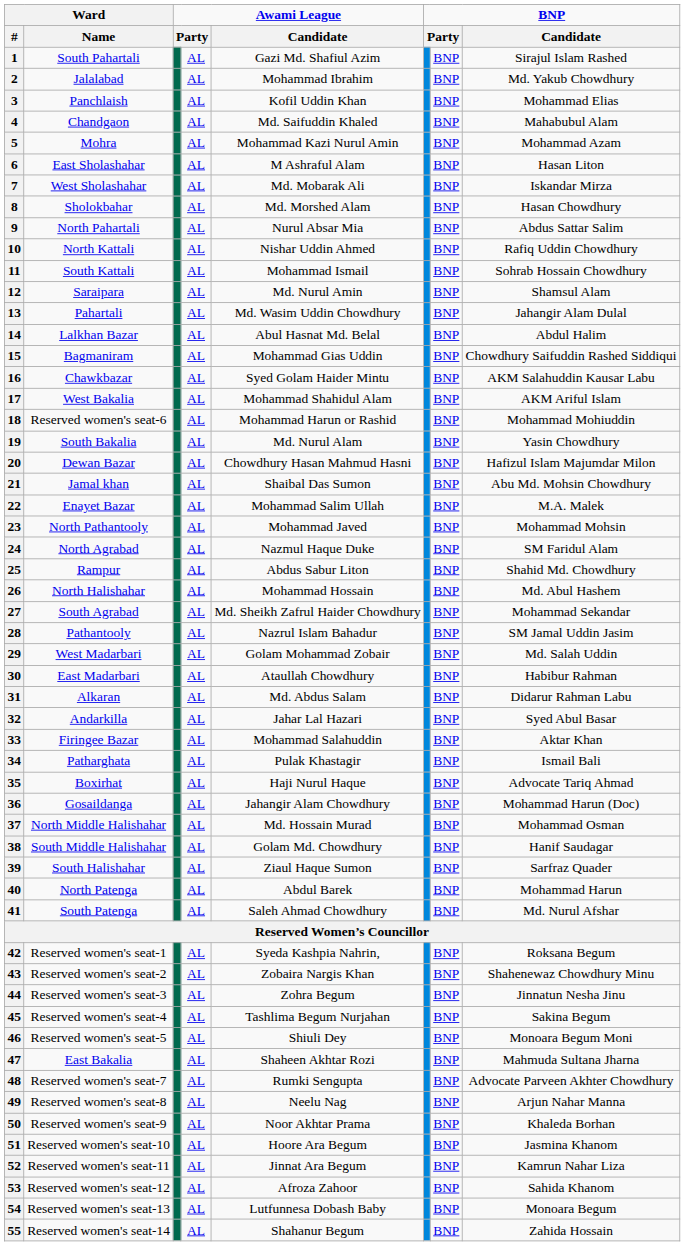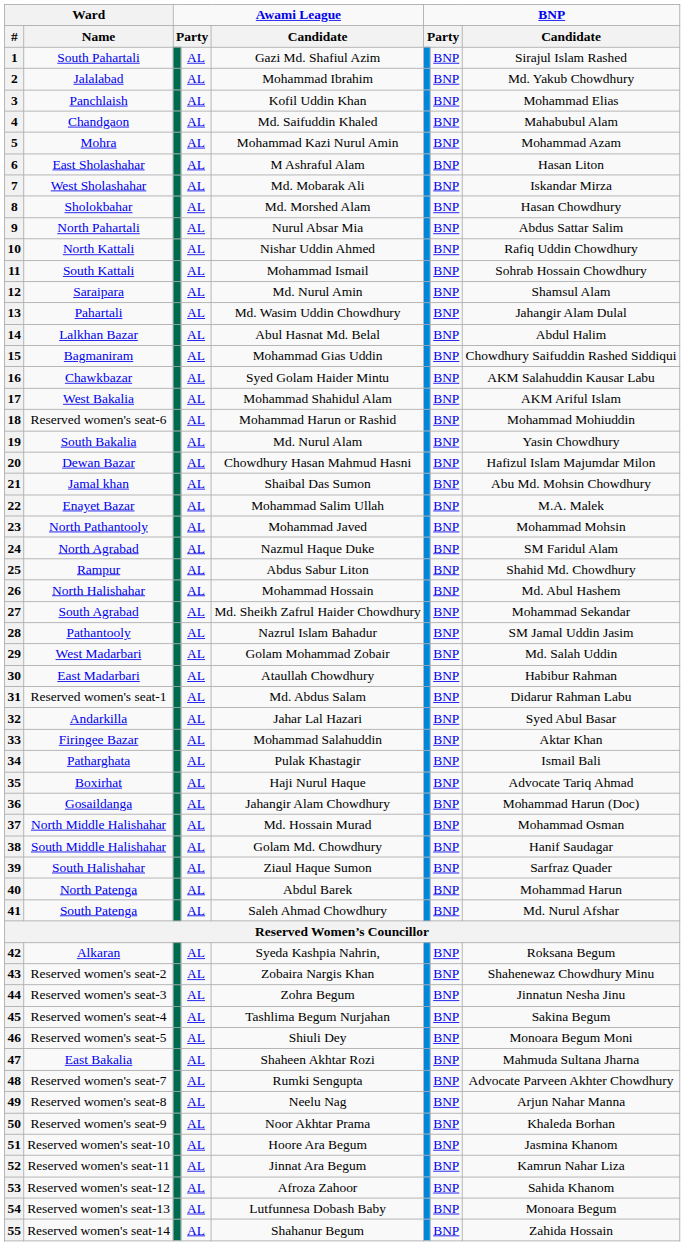(99, 697) Alkaran -> (99, 697) Reserved women's seat-1
(99, 953) Reserved women's seat-1 -> (99, 953) Alkaran
